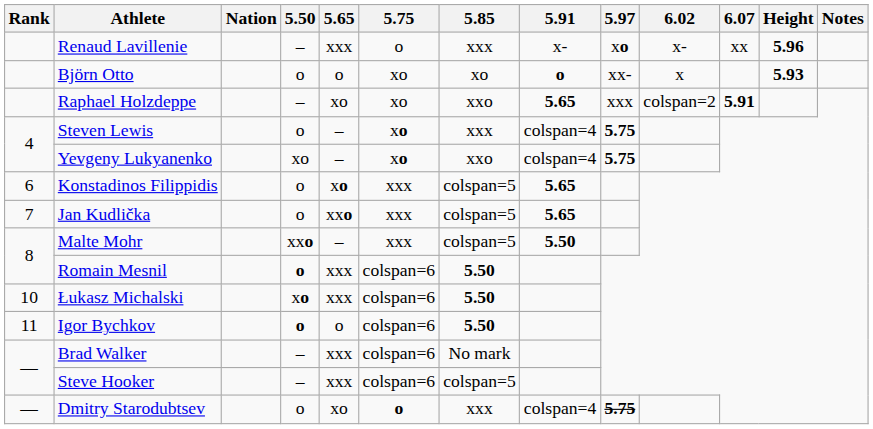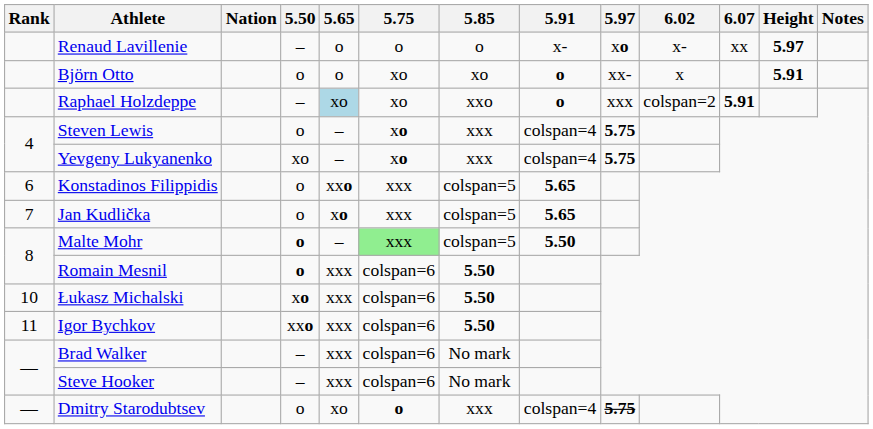(339, 46) xxx -> (339, 46) o
(479, 46) xxx -> (479, 46) o
(788, 46) 5.96 -> (788, 46) 5.97
(788, 74) 5.93 -> (788, 74) 5.91
(339, 102) no background -> (339, 102) lightblue background
(560, 102) 5.65 -> (560, 102) o
(479, 158) xxo -> (479, 158) xxx
(339, 185) xo -> (339, 185) xxo
(339, 213) xxo -> (339, 213) xo
(300, 241) xxo -> (300, 241) o
(399, 241) no background -> (399, 241) lightgreen background
(300, 325) o -> (300, 325) xxo
(339, 325) o -> (339, 325) xxx
(479, 381) colspan=5 -> (479, 381) No mark
